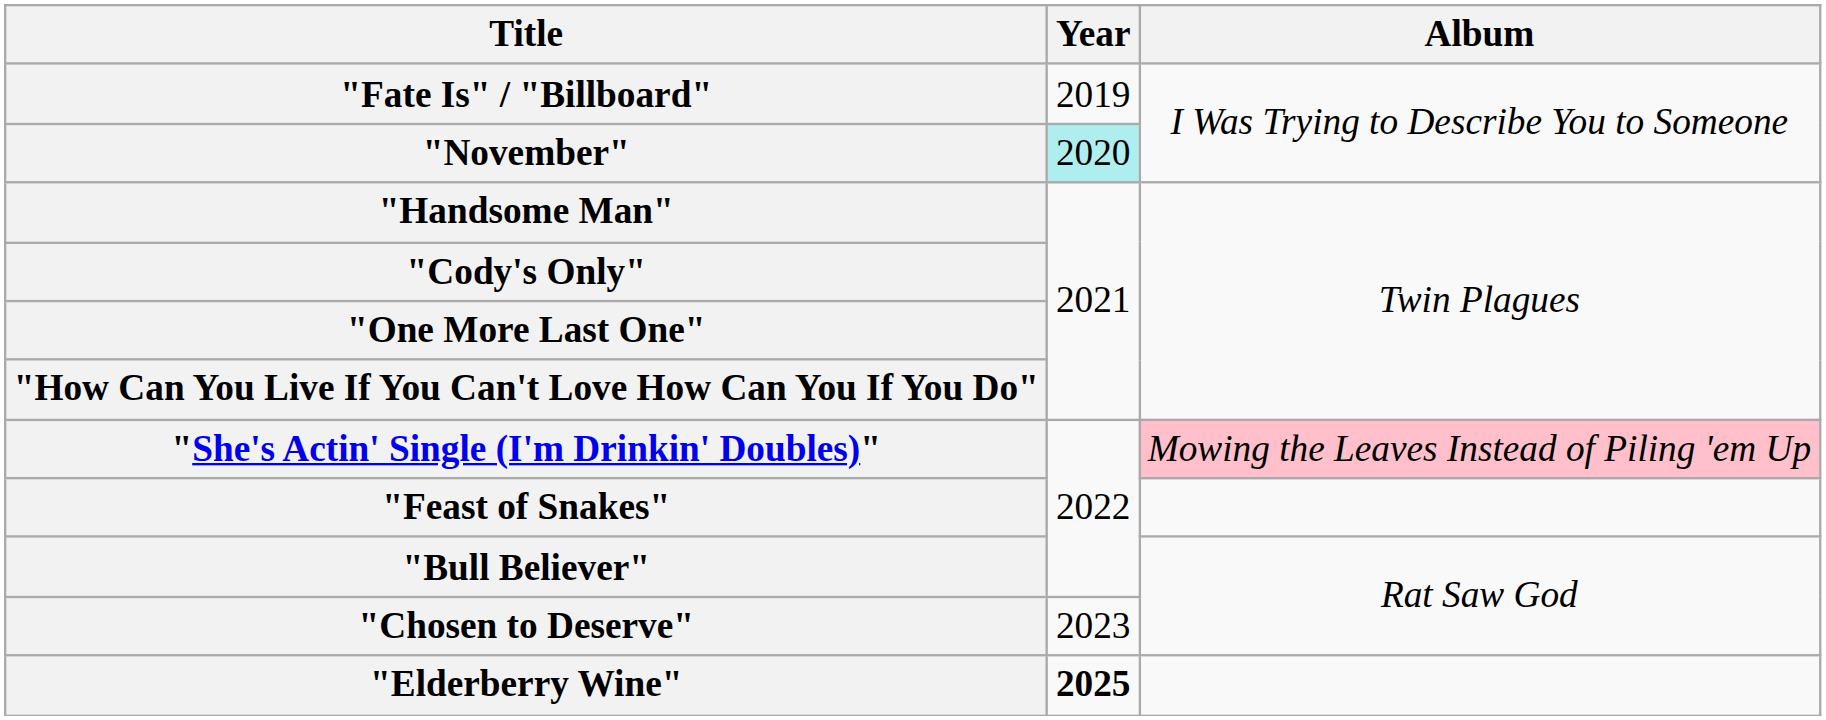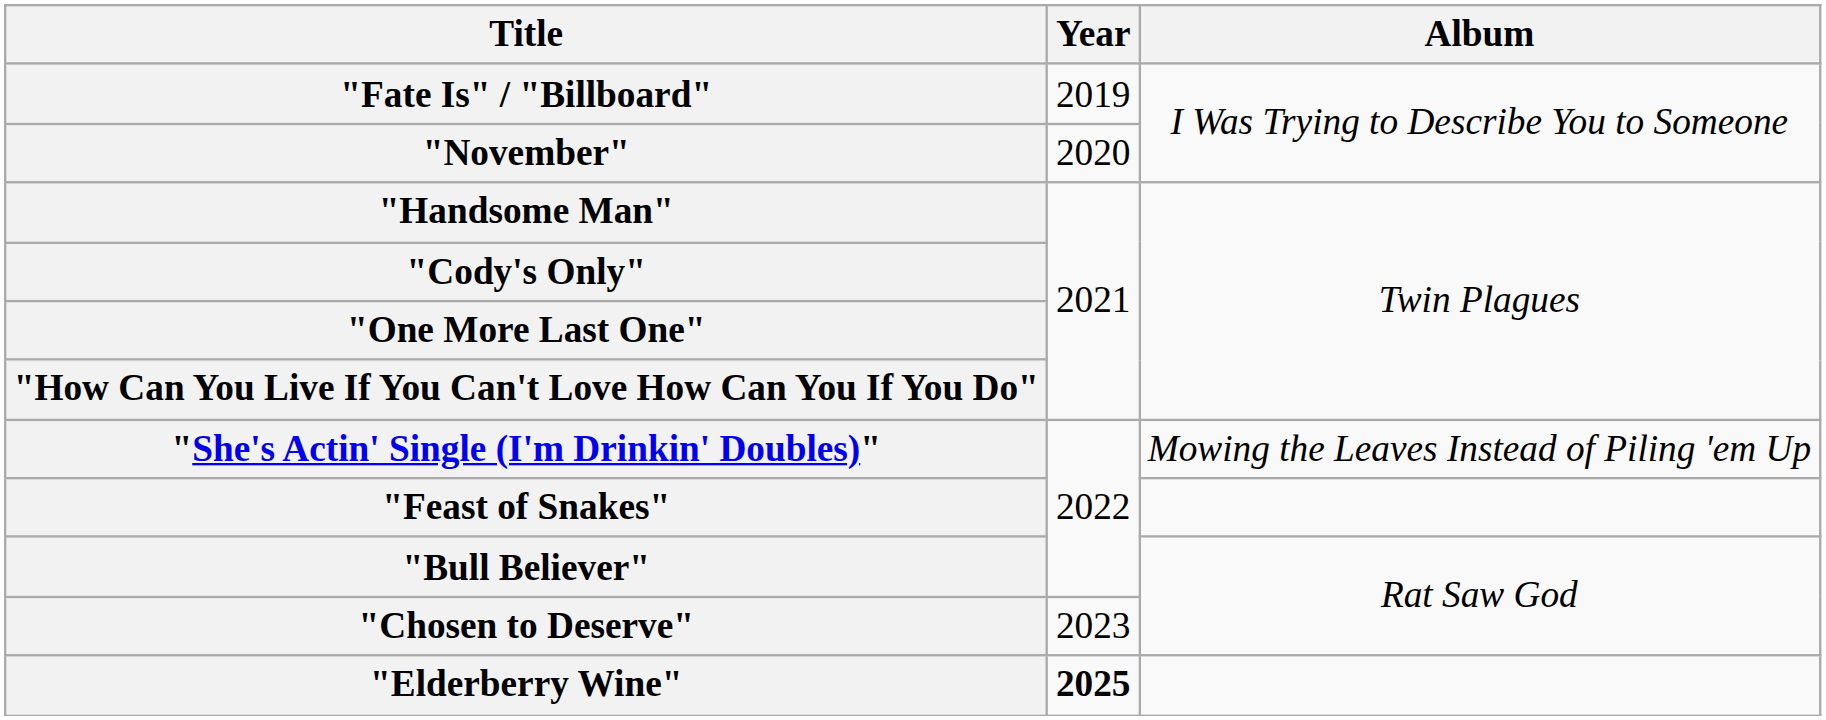(1093, 152) paleturquoise background -> (1093, 152) no background
(1479, 447) pink background -> (1479, 447) no background
